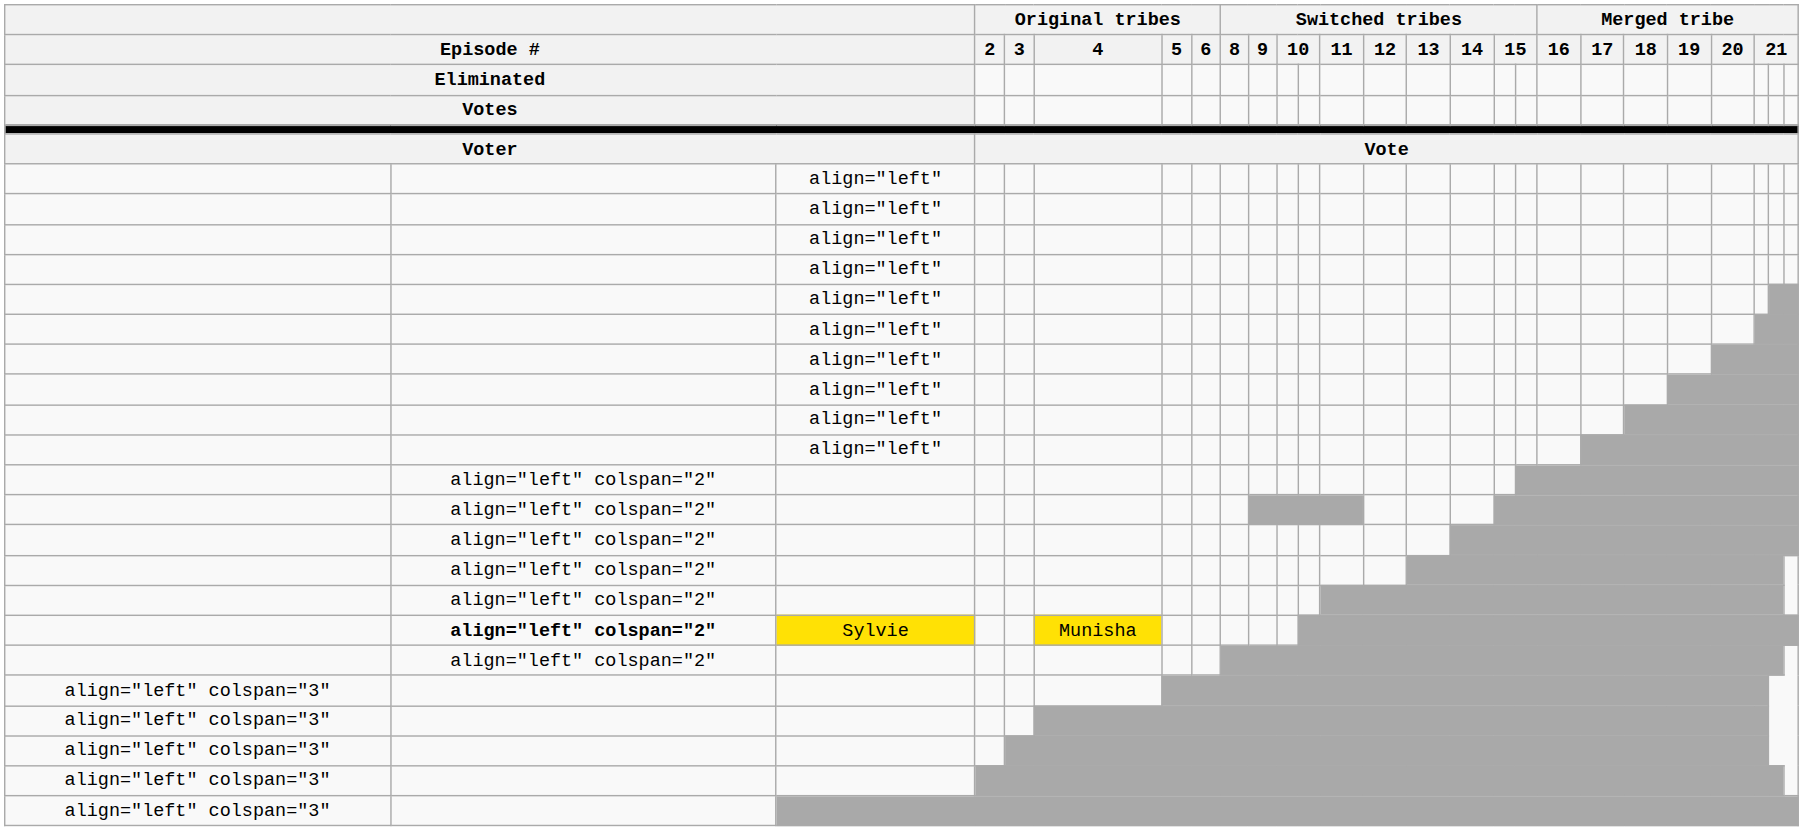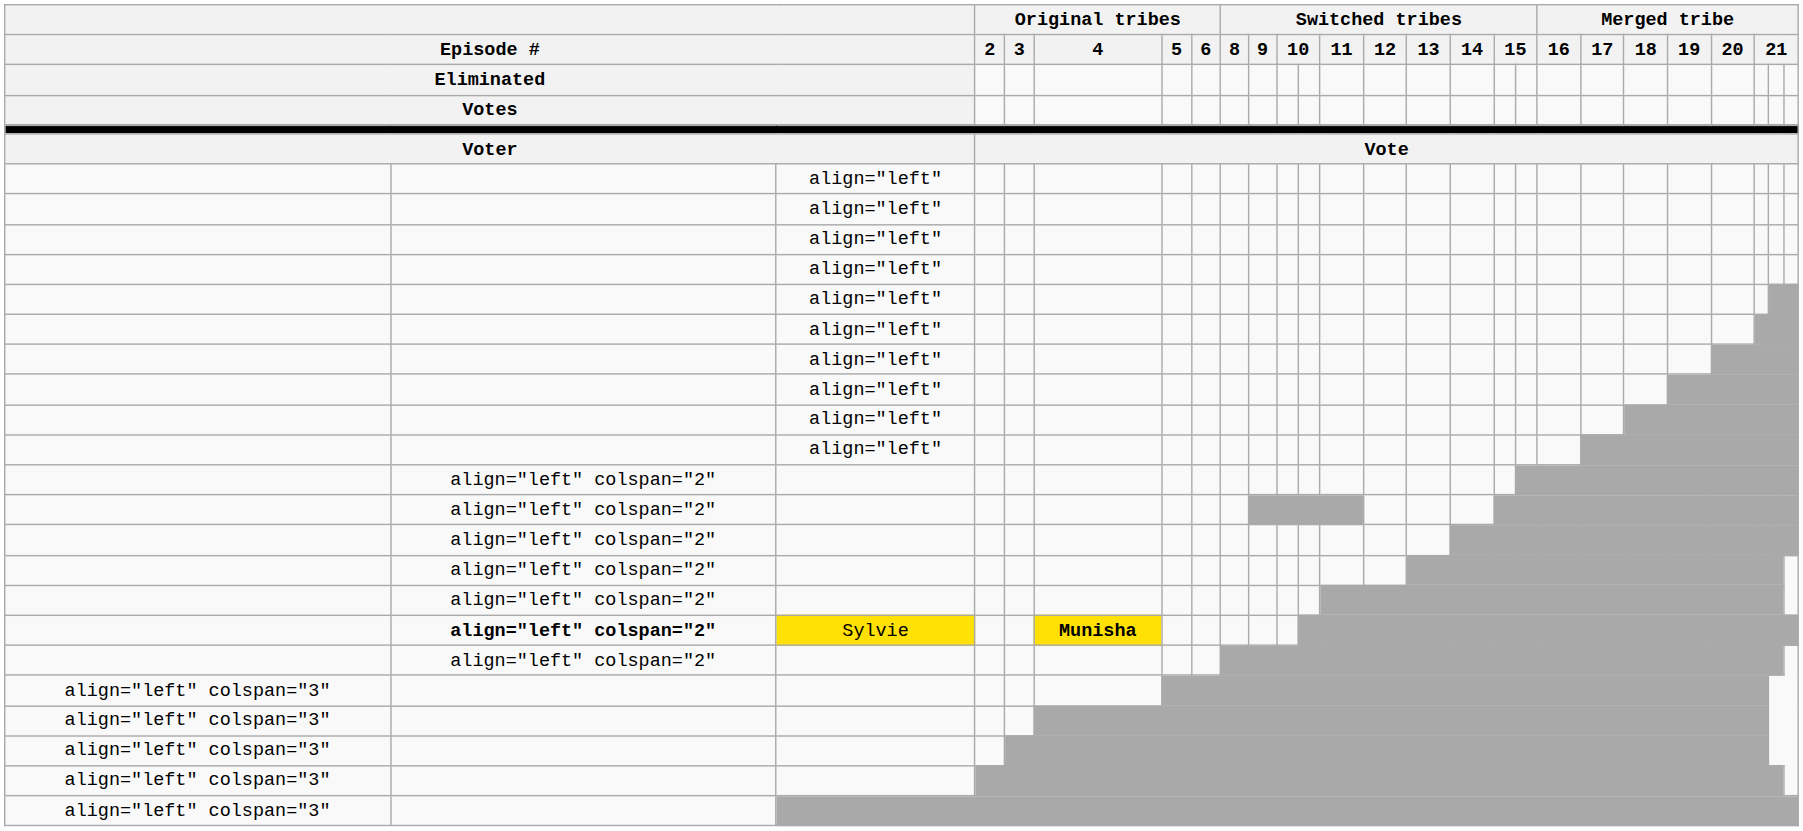(1098, 630) normal -> (1098, 630) bold
